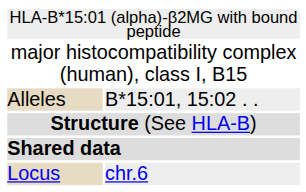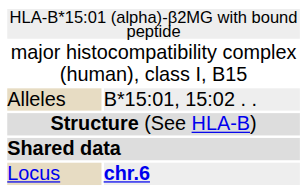(127, 173) normal -> (127, 173) bold
